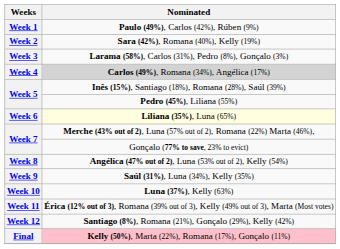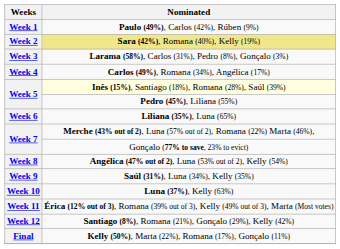(189, 42) no background -> (189, 42) khaki background
(189, 72) lightgrey background -> (189, 72) no background
(189, 87) no background -> (189, 87) lightyellow background
(189, 117) lightyellow background -> (189, 117) no background
(189, 236) pink background -> (189, 236) no background
